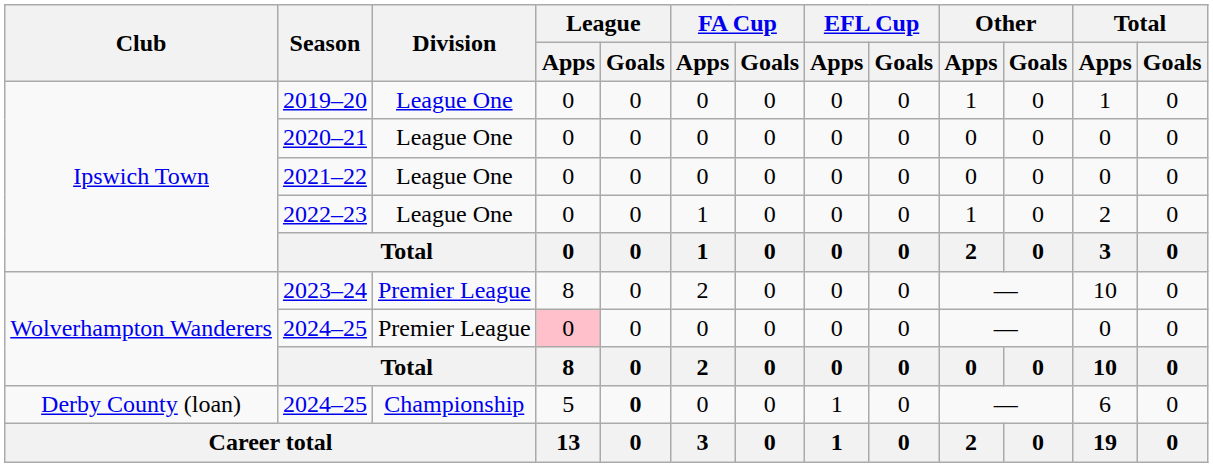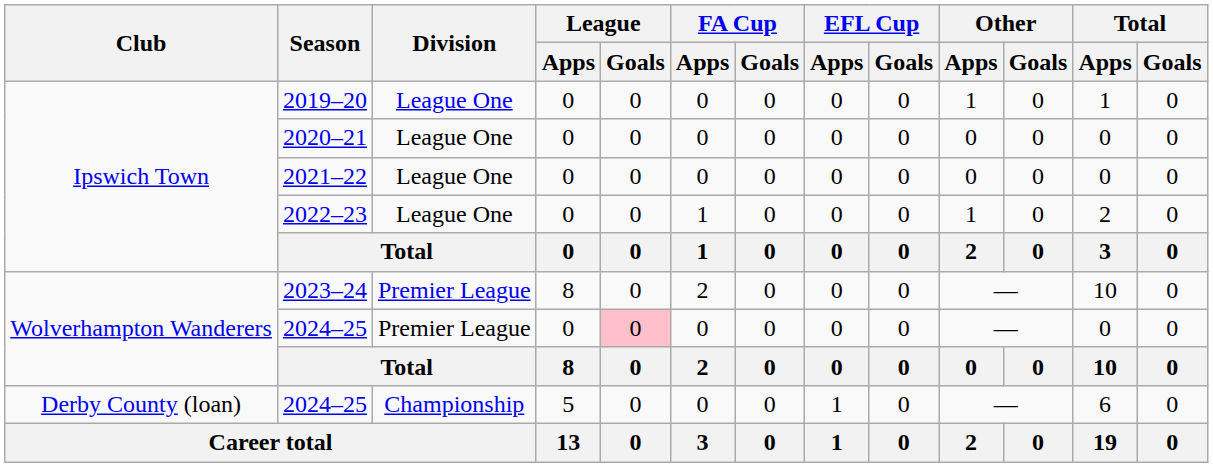(568, 328) pink background -> (568, 328) no background
(635, 328) no background -> (635, 328) pink background
(635, 404) bold -> (635, 404) normal
